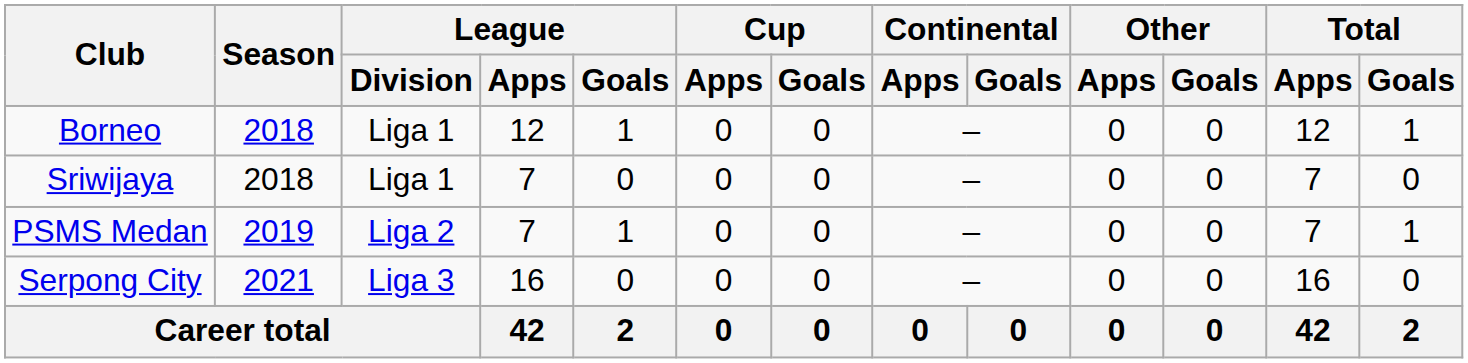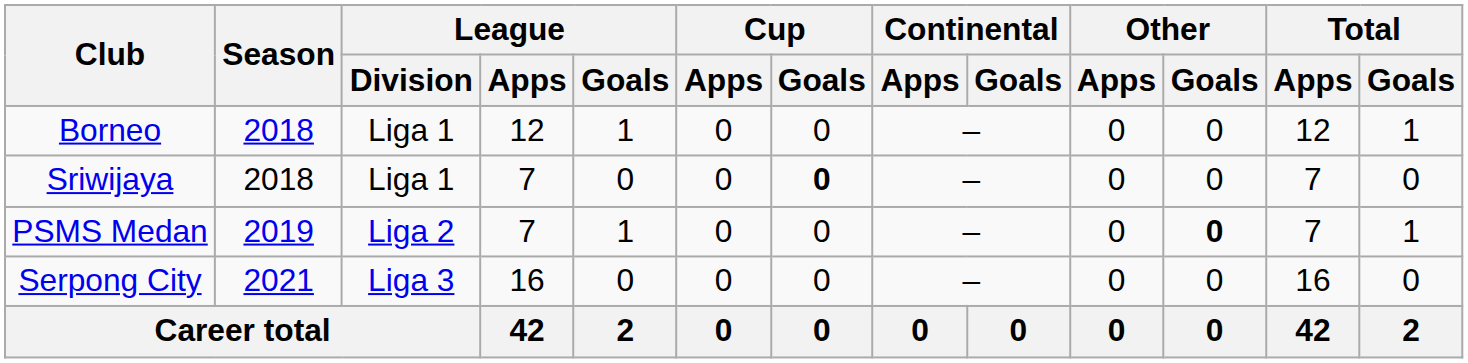(822, 180) normal -> (822, 180) bold
(1215, 230) normal -> (1215, 230) bold
